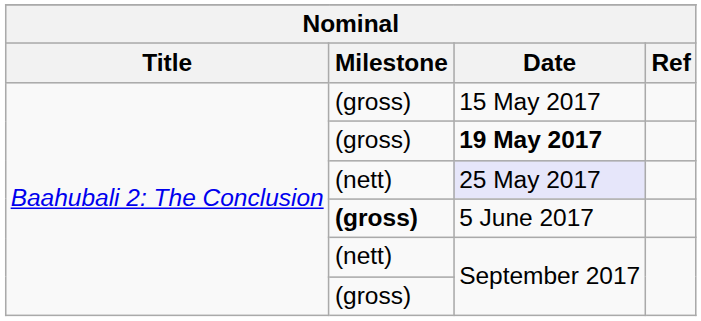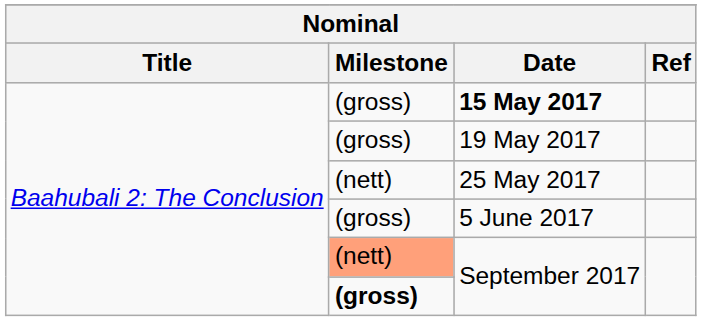(530, 101) normal -> (531, 101) bold
(531, 140) bold -> (530, 140) normal
(530, 179) lavender background -> (530, 179) no background
(376, 218) bold -> (373, 218) normal
(364, 256) no background -> (364, 256) lightsalmon background
(373, 295) normal -> (376, 295) bold
